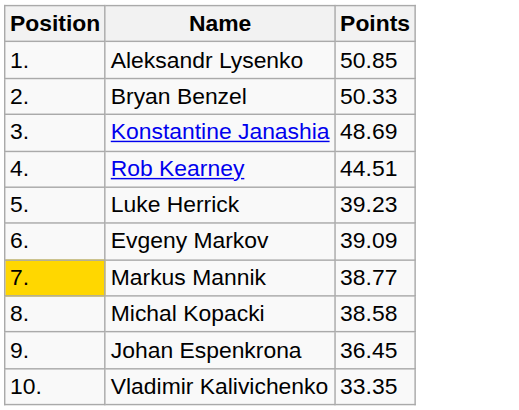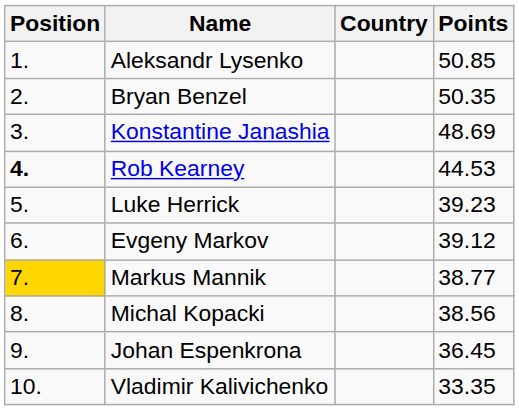+ column: (384, 23)
(369, 96) 50.33 -> (467, 96) 50.35
(20, 168) normal -> (20, 168) bold
(369, 168) 44.51 -> (467, 168) 44.53
(369, 241) 39.09 -> (467, 241) 39.12
(369, 313) 38.58 -> (467, 313) 38.56
